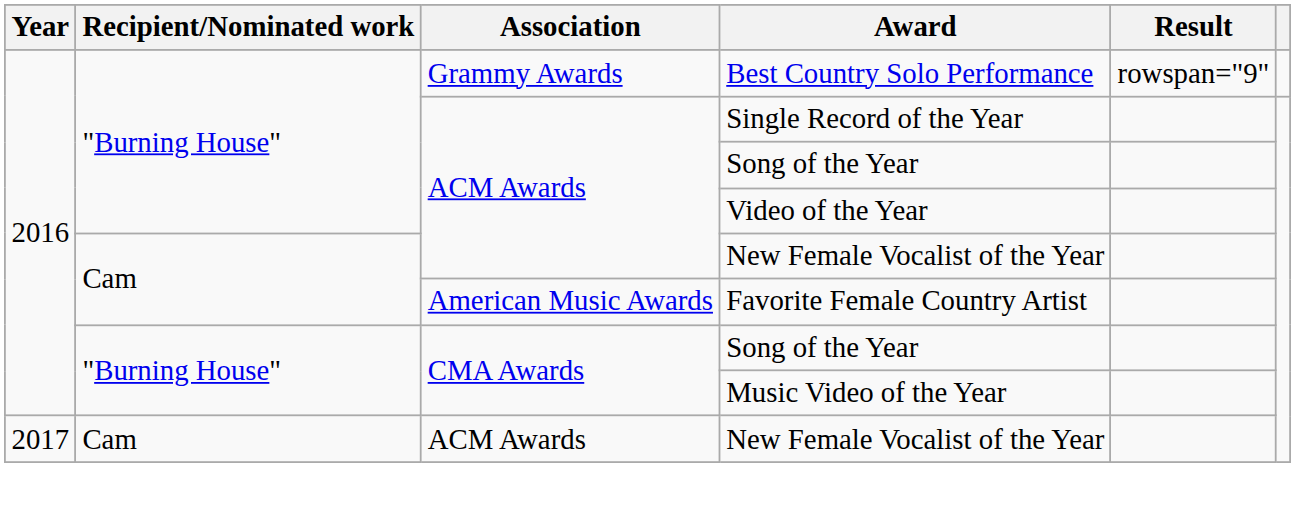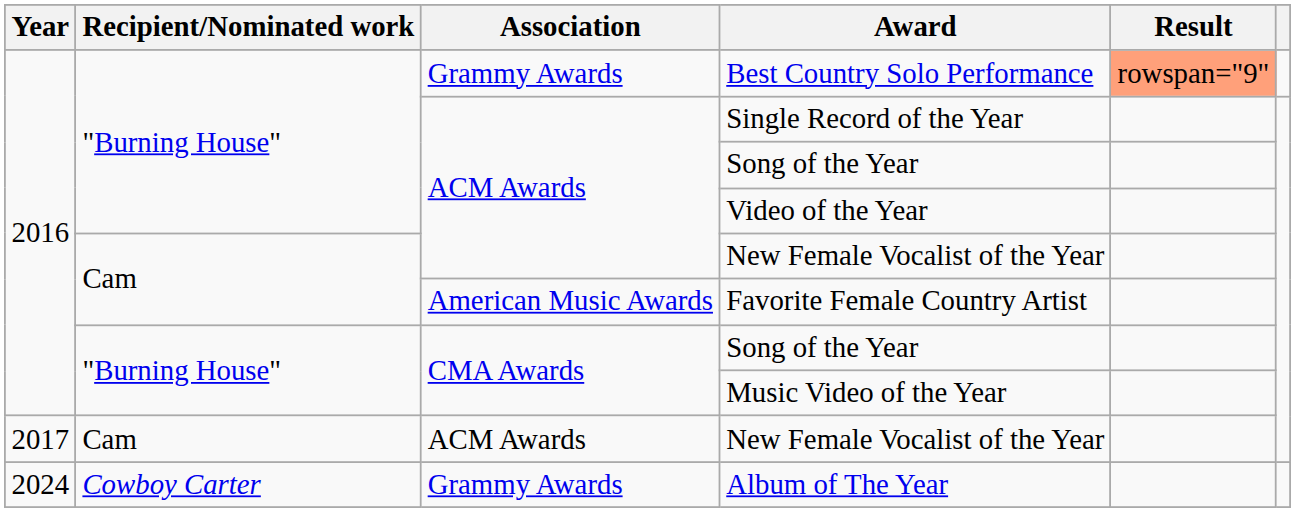(1193, 73) no background -> (1193, 73) lightsalmon background
+ row: (525, 484)
